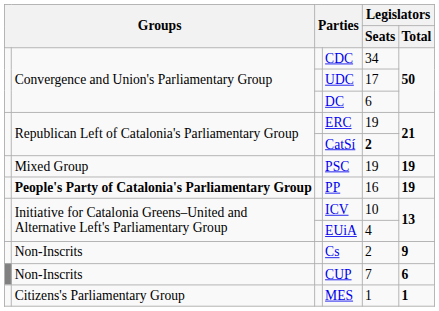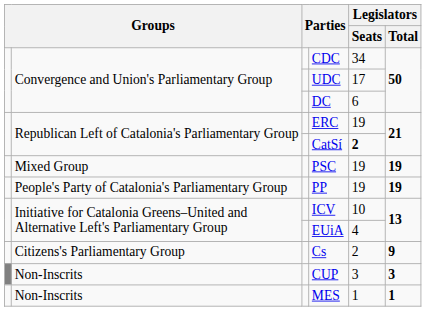(163, 187) bold -> (151, 187) normal
(372, 187) 16 -> (359, 187) 19
(49, 252) Non-Inscrits -> (100, 252) Citizens's Parliamentary Group
(368, 274) 7 -> (355, 274) 3
(405, 274) 6 -> (392, 274) 3
(100, 295) Citizens's Parliamentary Group -> (49, 295) Non-Inscrits
